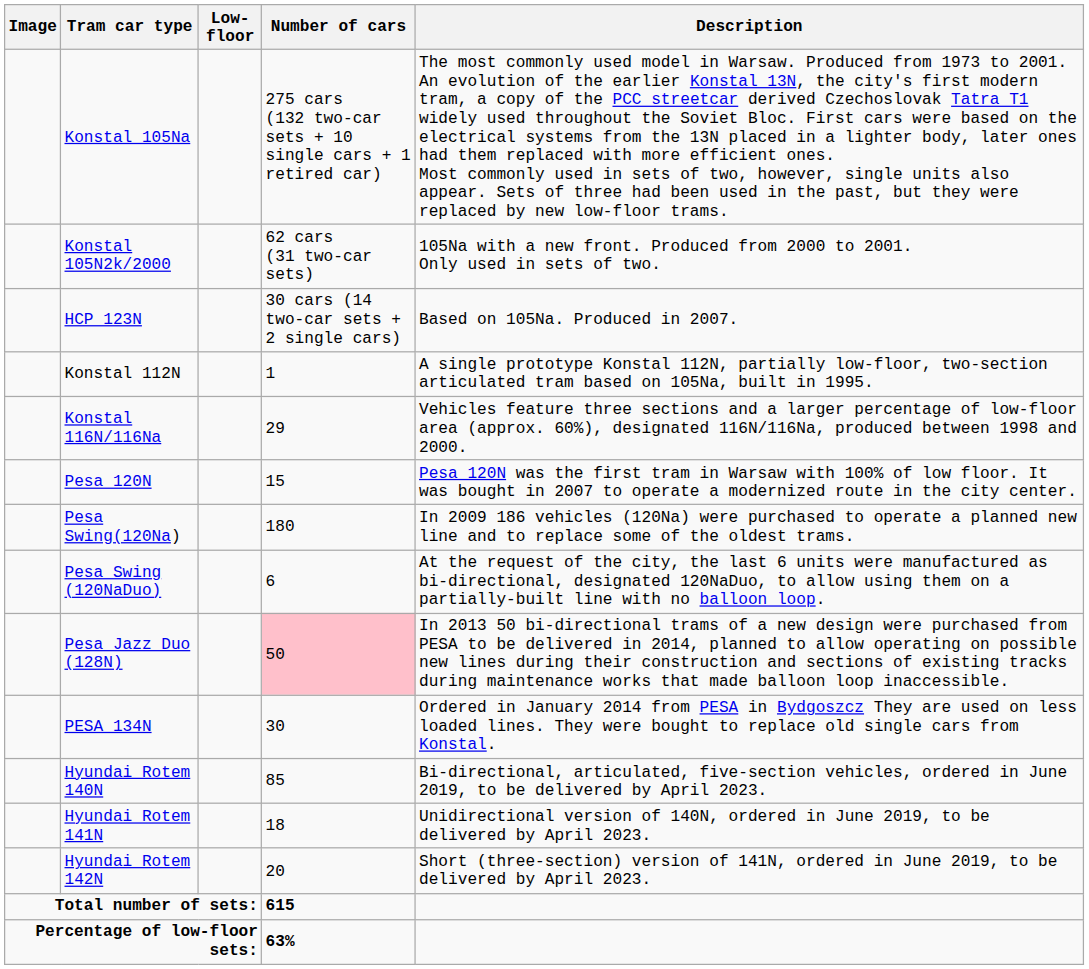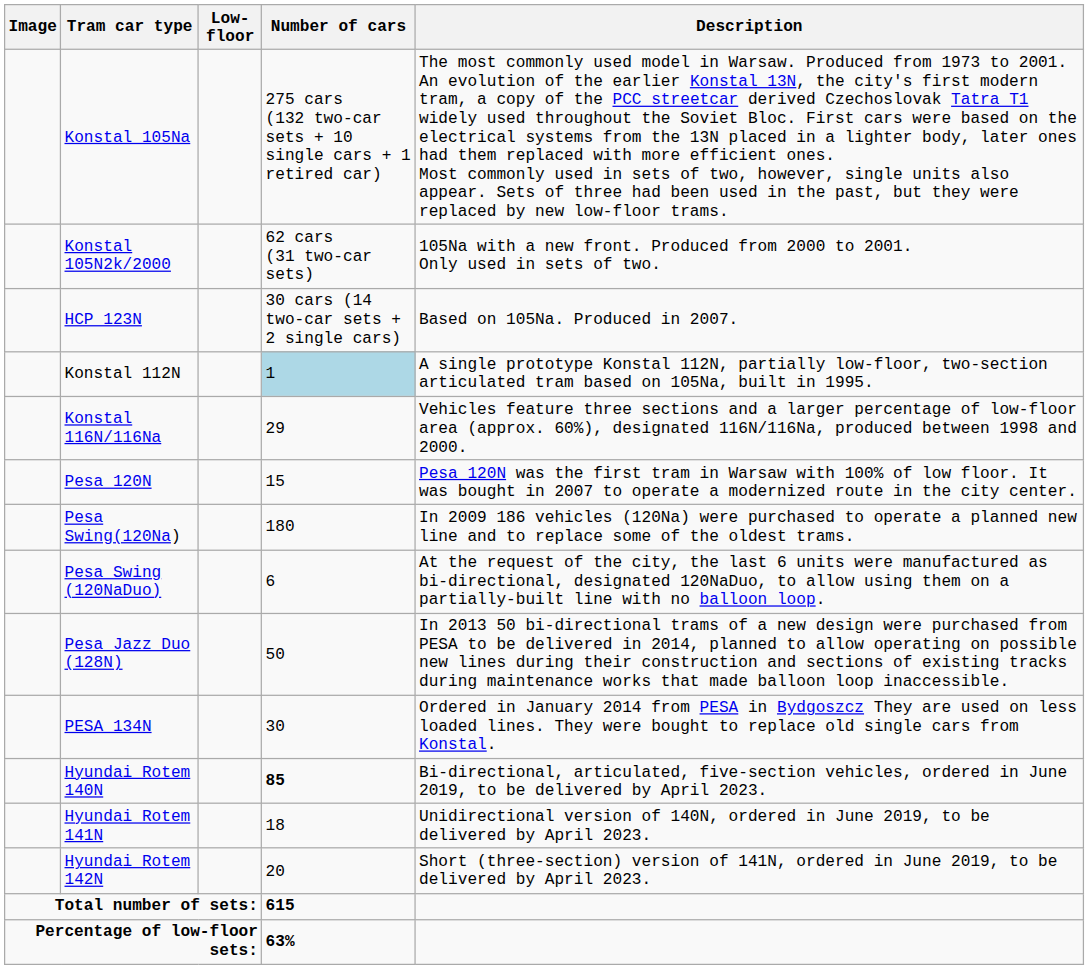(270, 374) no background -> (270, 374) lightblue background
(275, 654) pink background -> (275, 654) no background
(275, 781) normal -> (275, 781) bold
